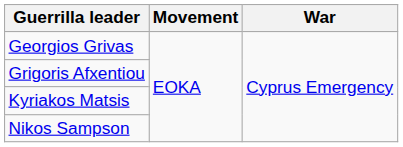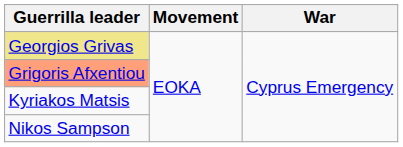(71, 45) no background -> (71, 45) khaki background
(77, 73) no background -> (77, 73) lightsalmon background
